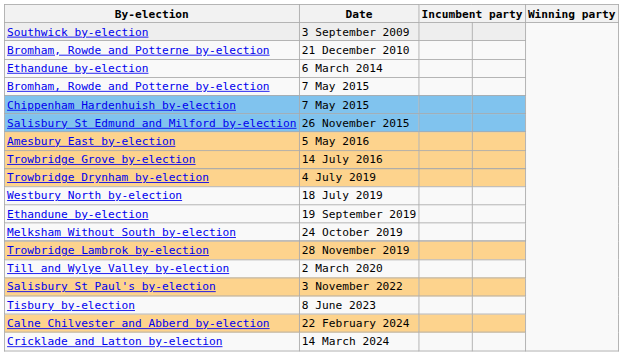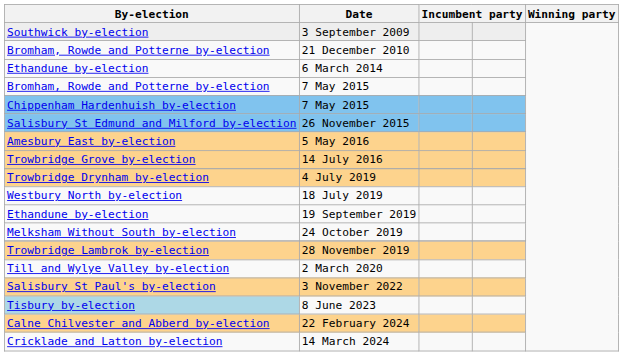(71, 305) no background -> (71, 305) lightblue background
